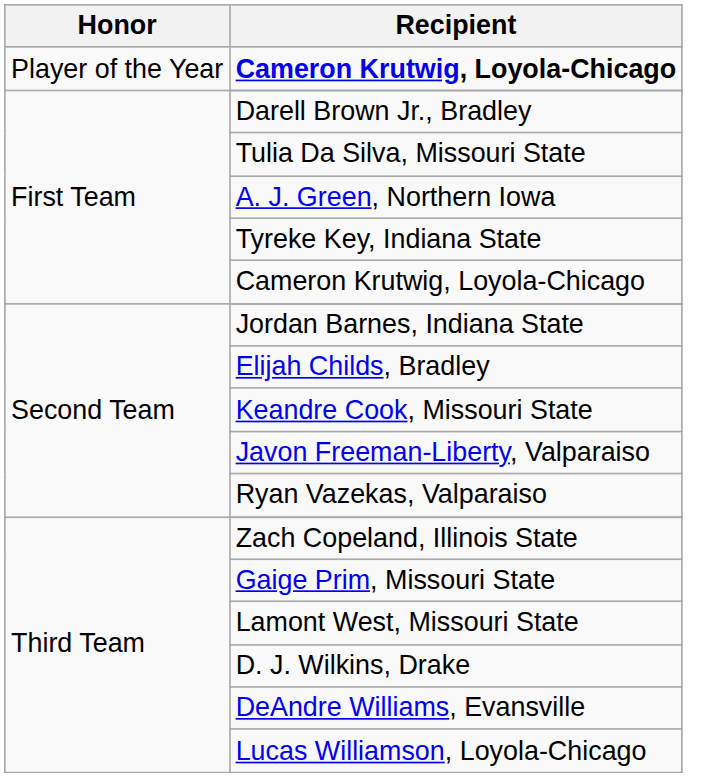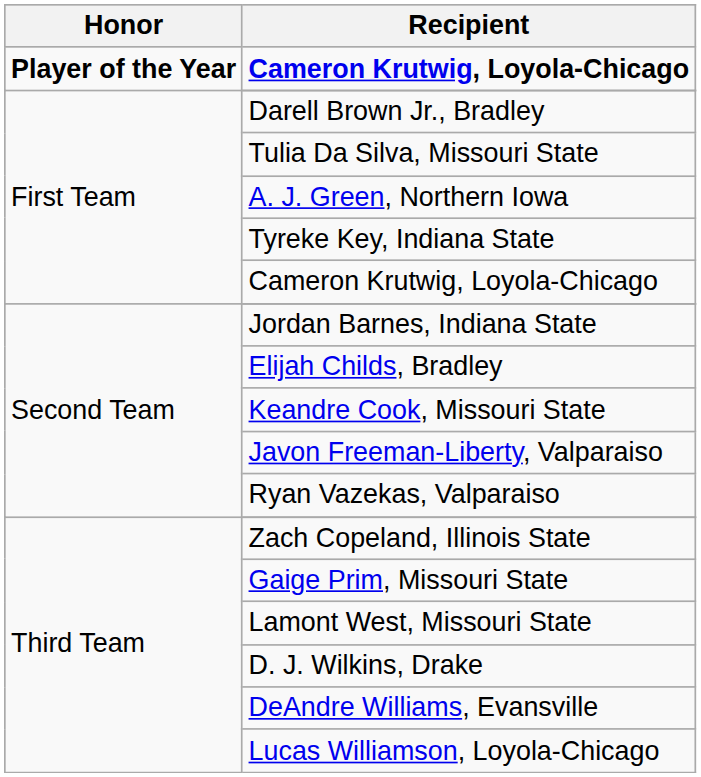(117, 68) normal -> (124, 68) bold
